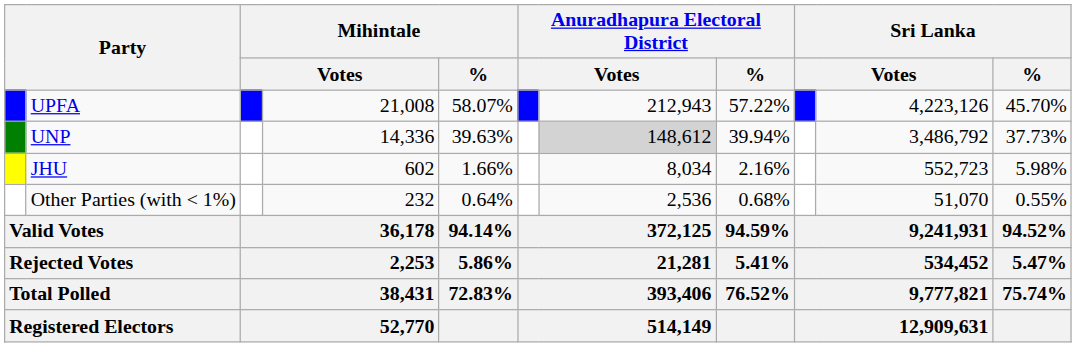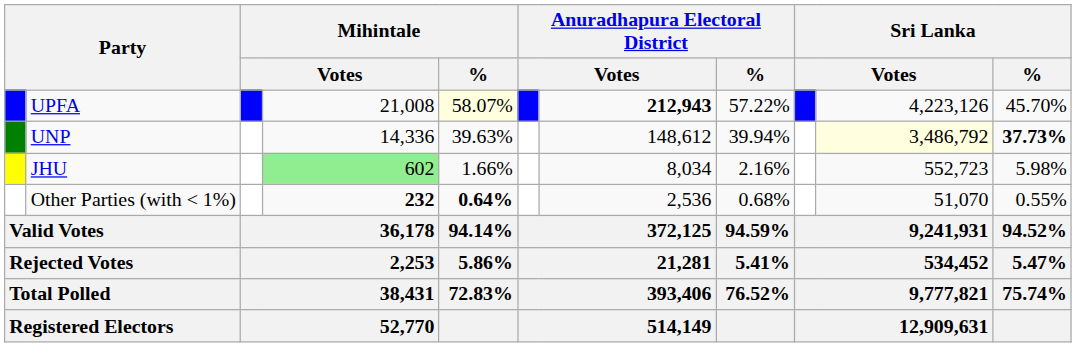(482, 105) no background -> (482, 105) lightyellow background
(679, 105) normal -> (679, 105) bold
(679, 136) lightgrey background -> (679, 136) no background
(949, 136) no background -> (949, 136) lightyellow background
(1036, 136) normal -> (1035, 136) bold
(420, 168) no background -> (420, 168) lightgreen background
(420, 199) normal -> (420, 199) bold
(487, 199) normal -> (486, 199) bold
